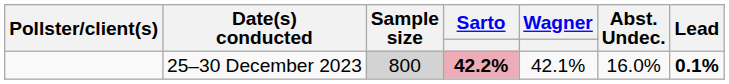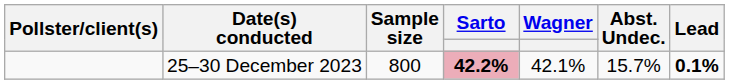(405, 65) lightgrey background -> (405, 65) no background
(634, 65) 16.0% -> (634, 65) 15.7%
